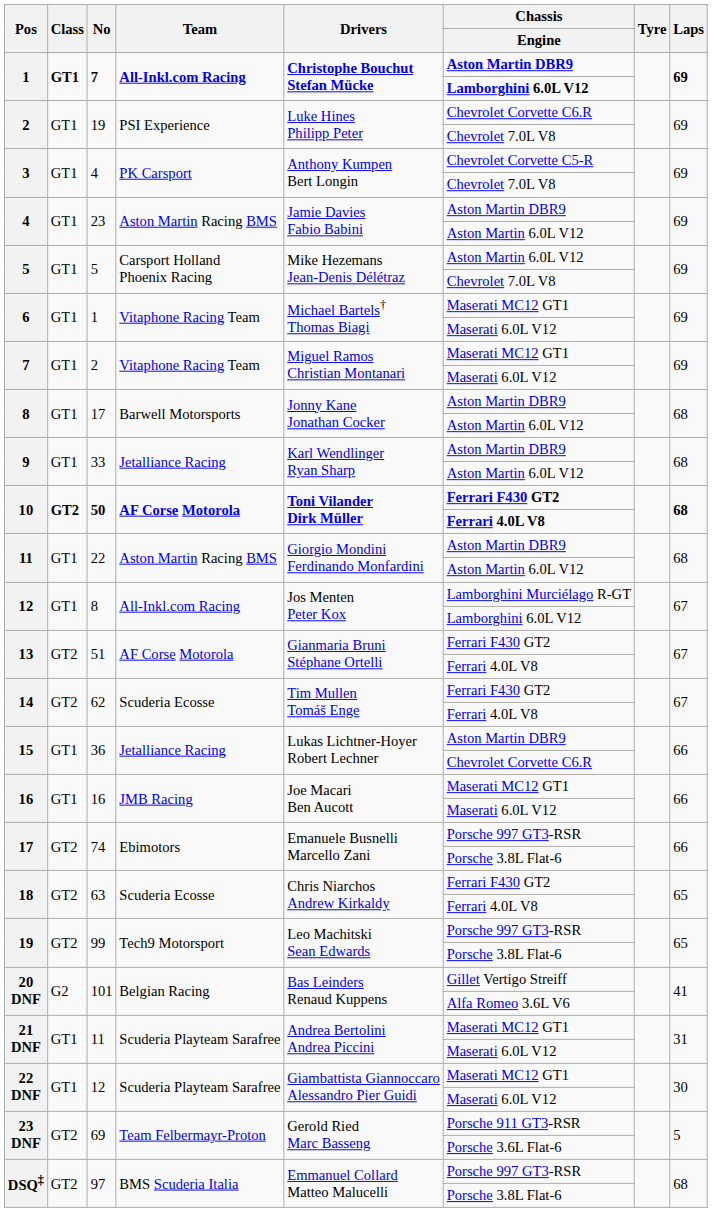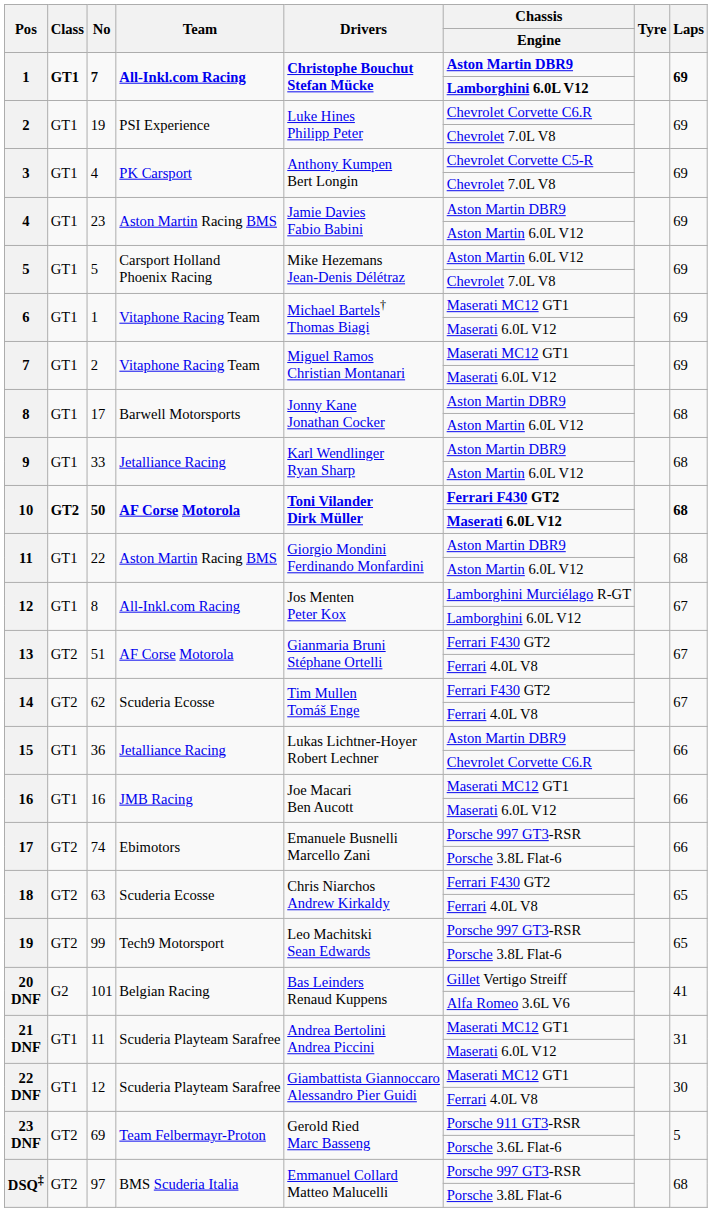(496, 521) Ferrari 4.0L V8 -> (504, 521) Maserati 6.0L V12
(502, 1099) Maserati 6.0L V12 -> (492, 1099) Ferrari 4.0L V8
